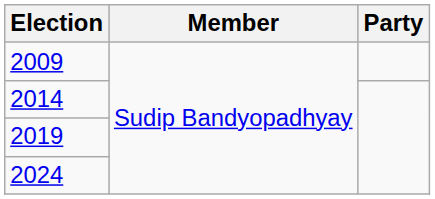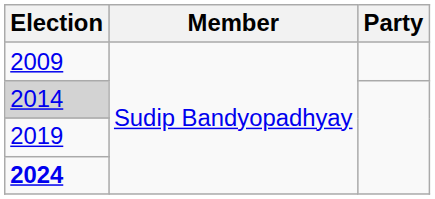(37, 99) no background -> (37, 99) lightgrey background
(37, 174) normal -> (37, 174) bold
